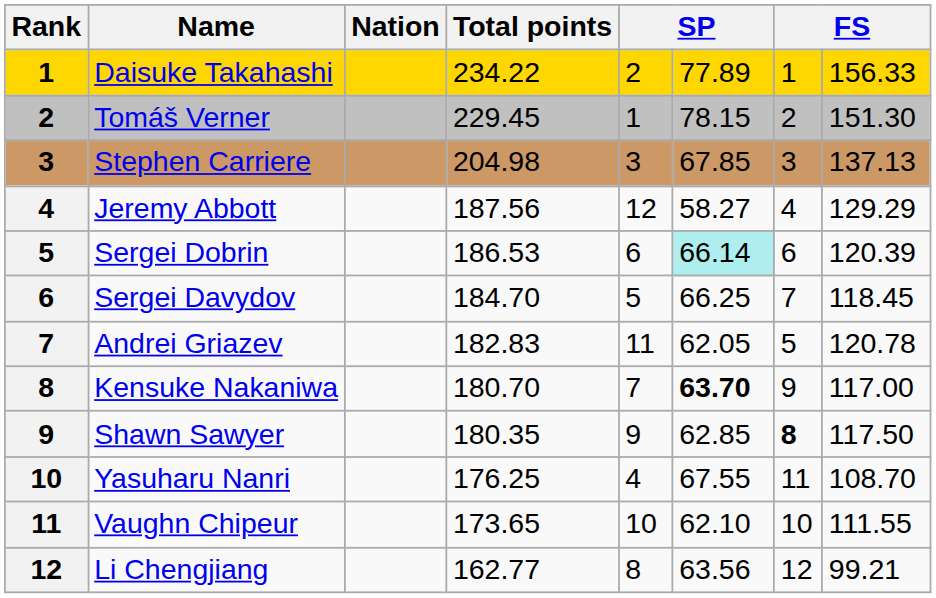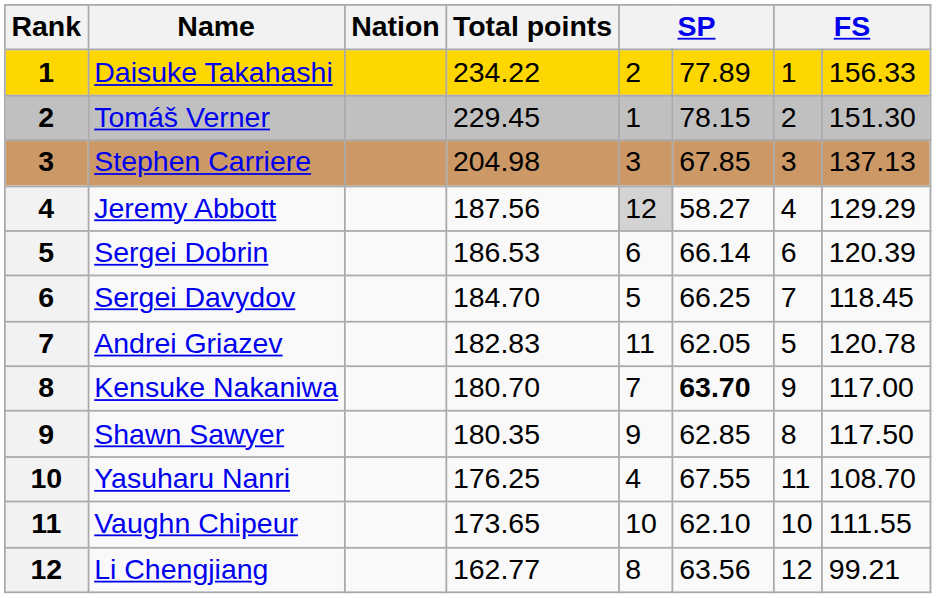(641, 207) no background -> (641, 207) lightgrey background
(715, 252) paleturquoise background -> (715, 252) no background
(789, 433) bold -> (789, 433) normal
